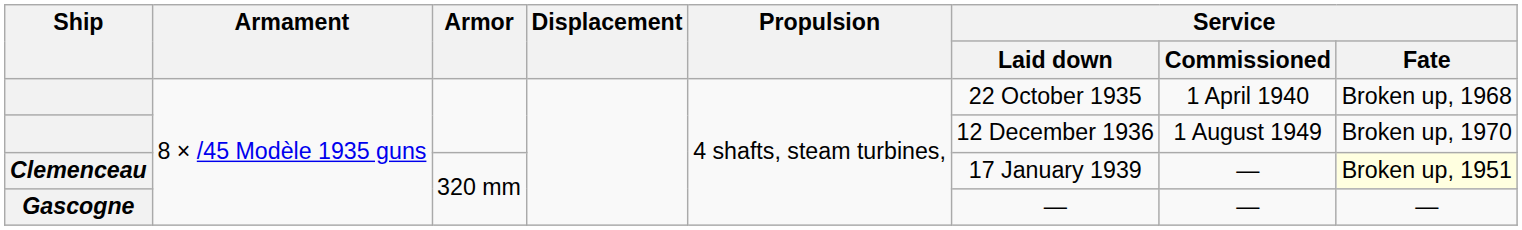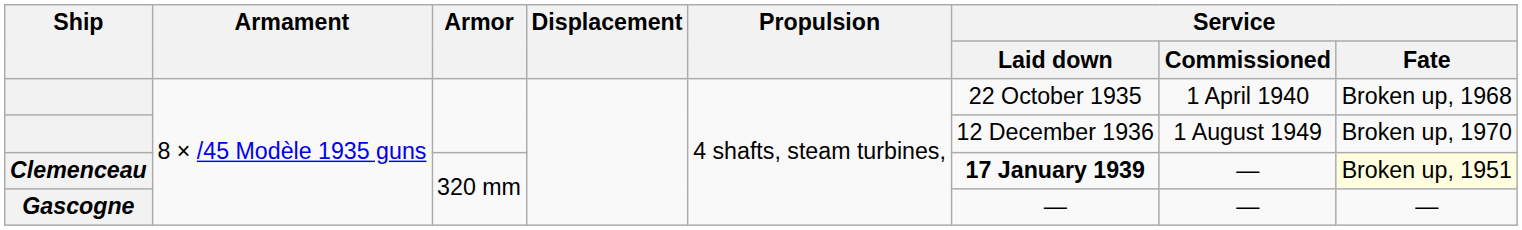(1055, 170) normal -> (1055, 170) bold
